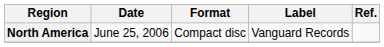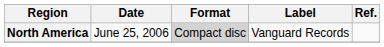(210, 32) no background -> (210, 32) lightgrey background
